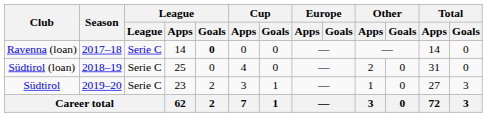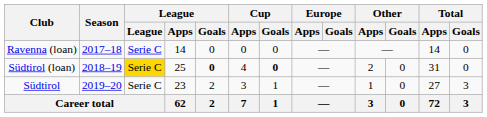(212, 49) bold -> (212, 49) normal
(145, 67) no background -> (145, 67) gold background
(212, 67) normal -> (212, 67) bold
(275, 67) normal -> (275, 67) bold
